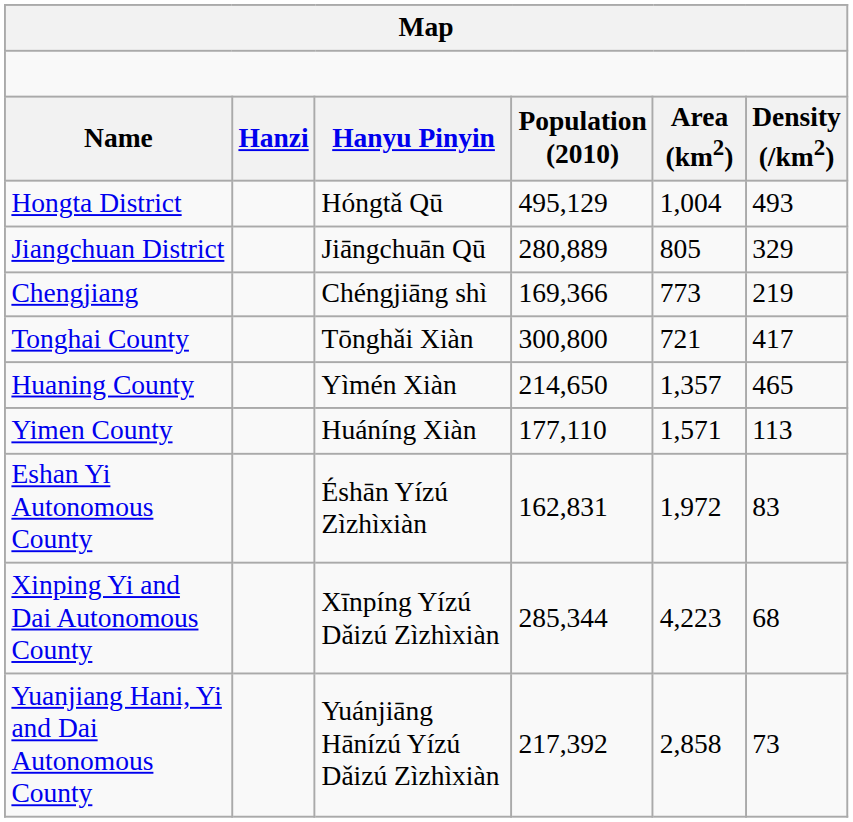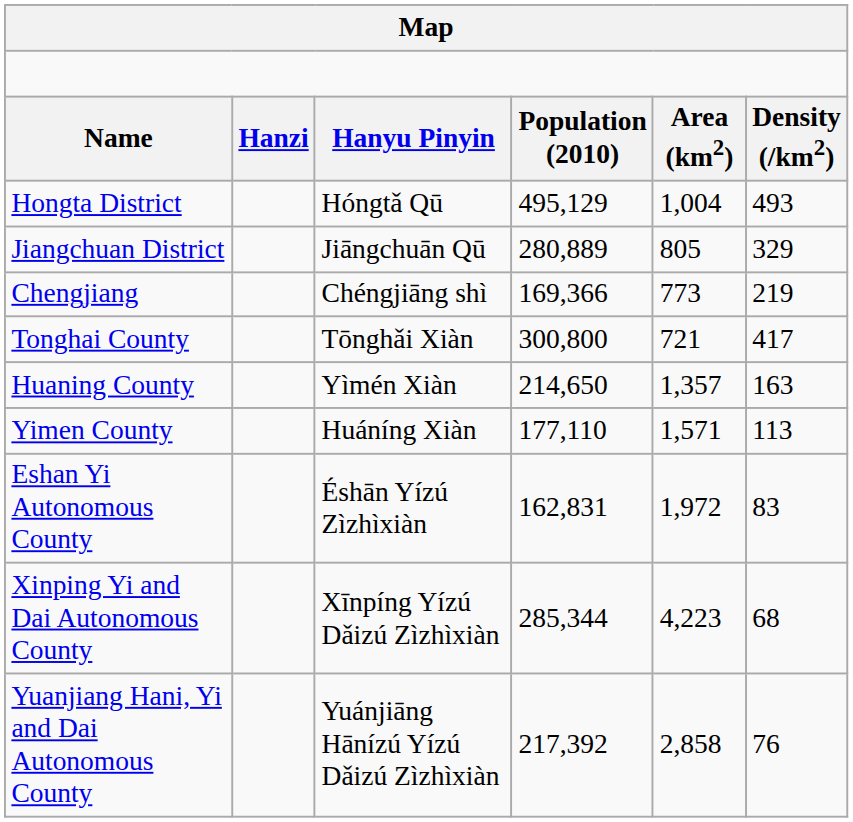(773, 384) 465 -> (773, 384) 163
(766, 744) 73 -> (766, 744) 76
